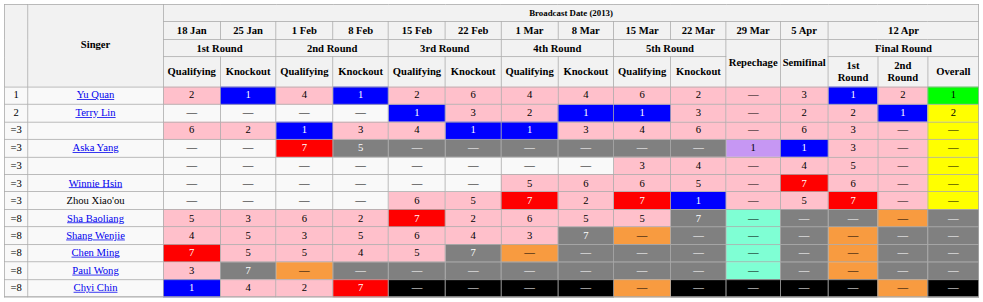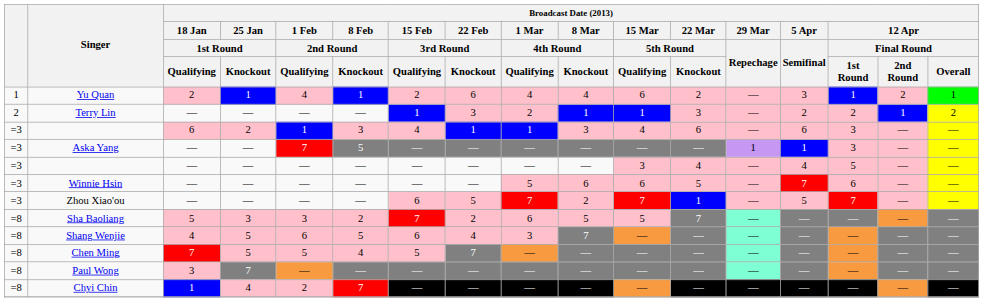(304, 217) 6 -> (304, 217) 3
(304, 235) 3 -> (304, 235) 6
